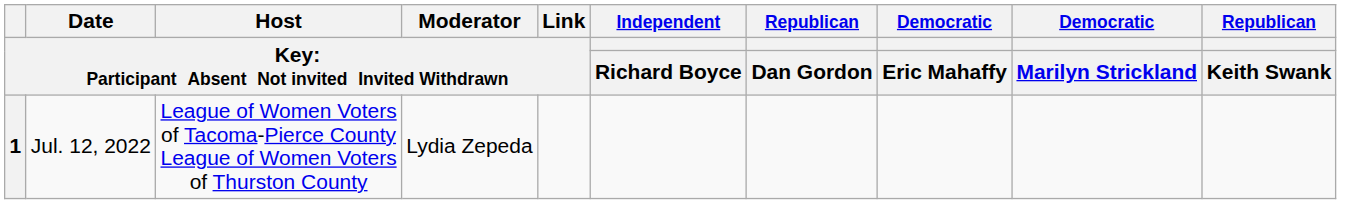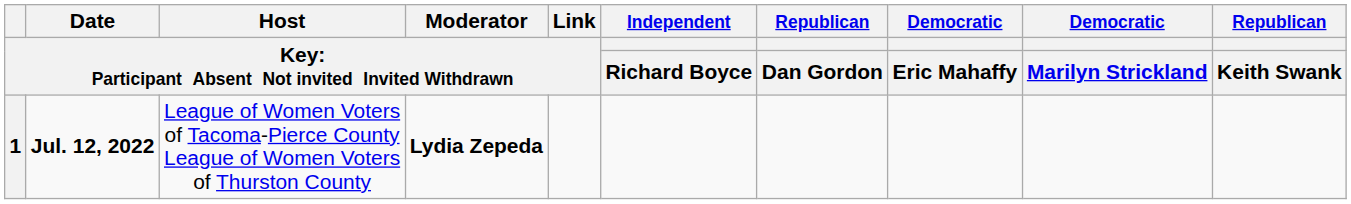(91, 146) normal -> (93, 146) bold
(469, 146) normal -> (476, 146) bold
